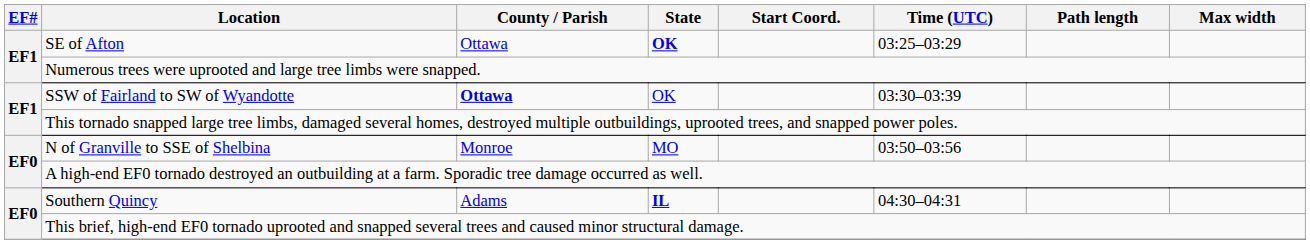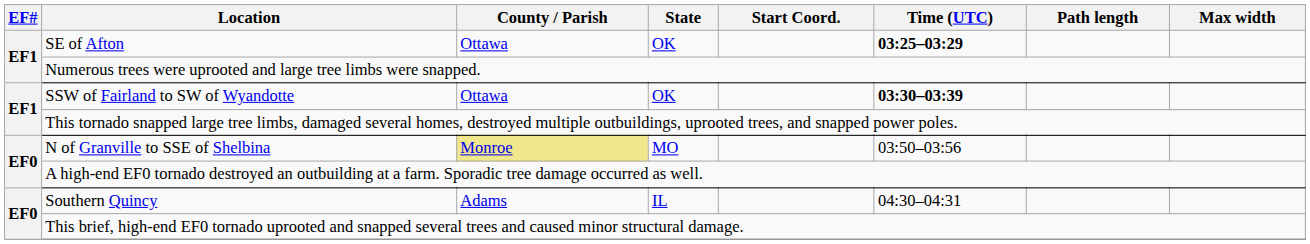(665, 43) bold -> (664, 43) normal
(920, 43) normal -> (920, 43) bold
(486, 95) bold -> (484, 95) normal
(920, 95) normal -> (920, 95) bold
(486, 148) no background -> (486, 148) khaki background
(661, 200) bold -> (660, 200) normal
